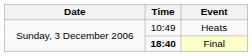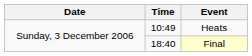(163, 43) bold -> (163, 43) normal
